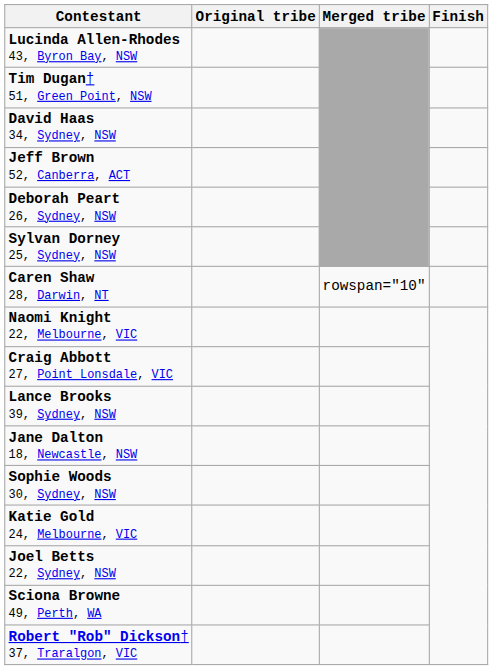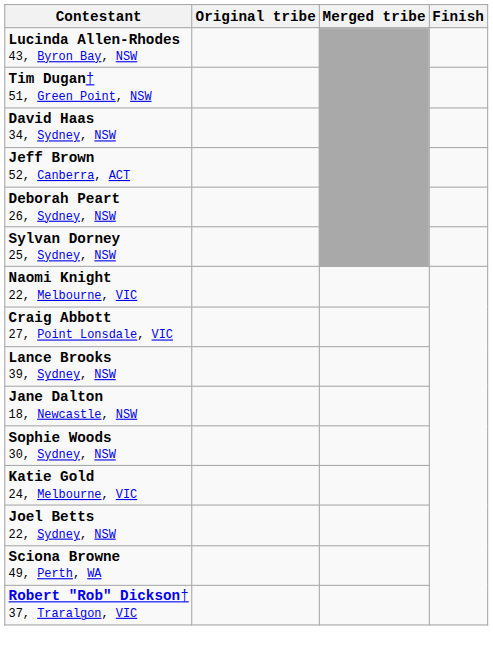- row: (59, 286)
